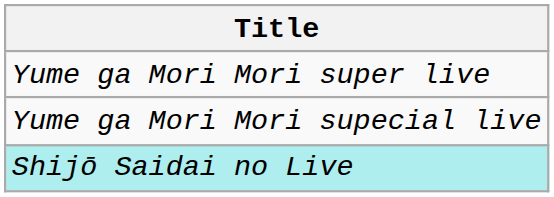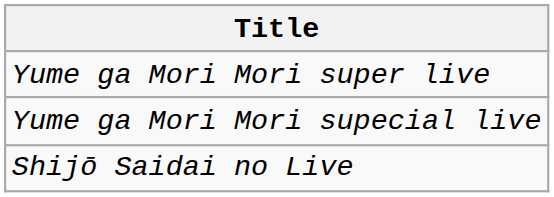(183, 167) paleturquoise background -> (183, 167) no background
